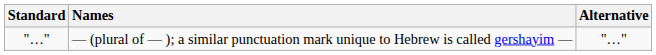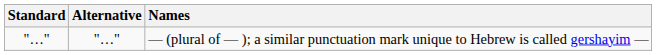columns swapped: (614, 15) <-> (93, 15)
